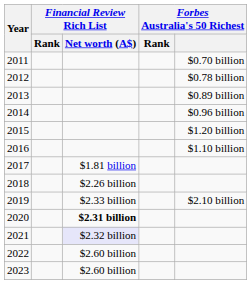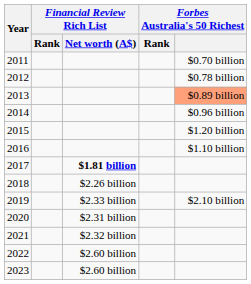(216, 95) no background -> (216, 95) lightsalmon background
(108, 165) normal -> (107, 165) bold
(107, 218) bold -> (108, 218) normal
(108, 235) lavender background -> (108, 235) no background
